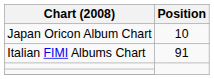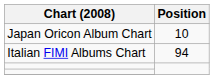(182, 53) 91 -> (182, 53) 94
